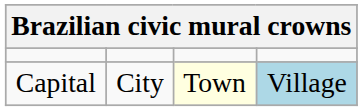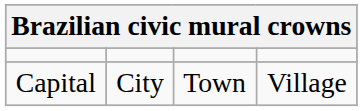(215, 83) lightyellow background -> (215, 83) no background
(307, 83) lightblue background -> (307, 83) no background
